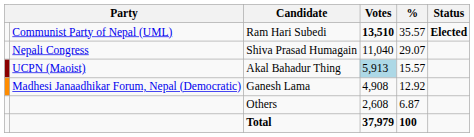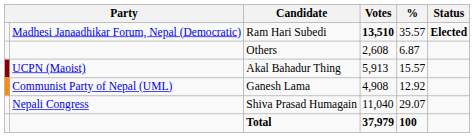(92, 31) Communist Party of Nepal (UML) -> (127, 31) Madhesi Janaadhikar Forum, Nepal (Democratic)
rows swapped: (302, 50) <-> (262, 104)
(375, 68) lightblue background -> (375, 68) no background
(127, 86) Madhesi Janaadhikar Forum, Nepal (Democratic) -> (92, 86) Communist Party of Nepal (UML)
